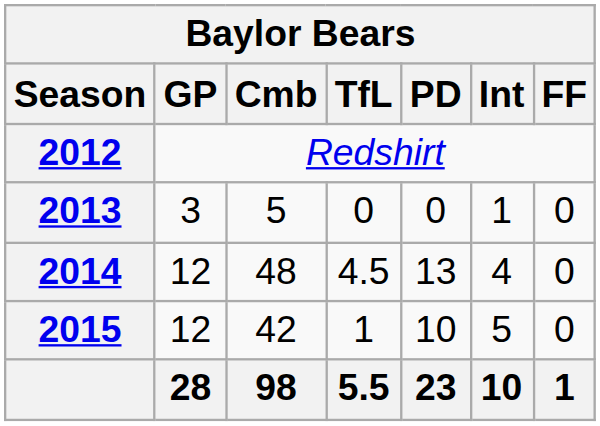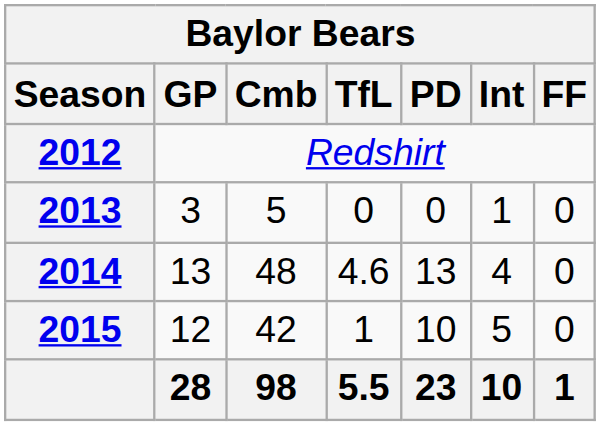(190, 270) 12 -> (190, 270) 13
(364, 270) 4.5 -> (364, 270) 4.6
